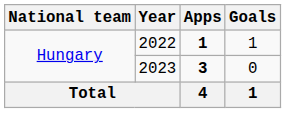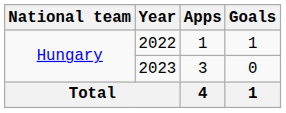(203, 43) bold -> (203, 43) normal
(203, 69) bold -> (203, 69) normal
